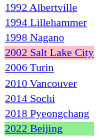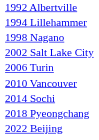(49, 52) pink background -> (49, 52) no background
(34, 128) lightgreen background -> (34, 128) no background
